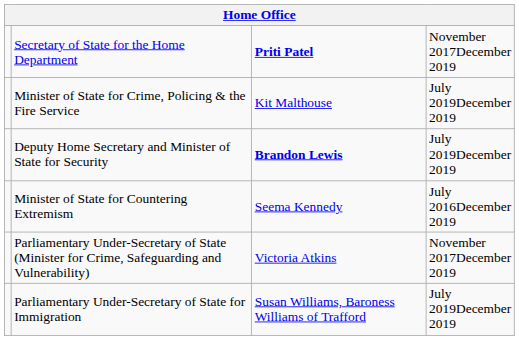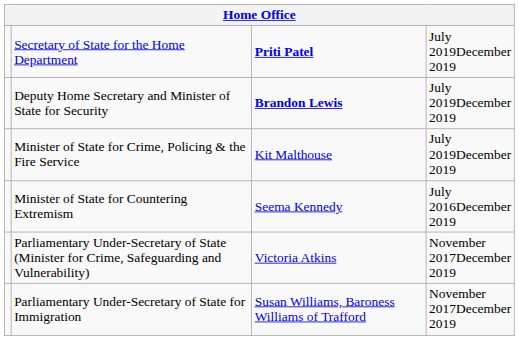(470, 51) November 2017December 2019 -> (470, 51) July 2019December 2019
rows swapped: (122, 154) <-> (130, 103)
(470, 309) July 2019December 2019 -> (470, 309) November 2017December 2019
